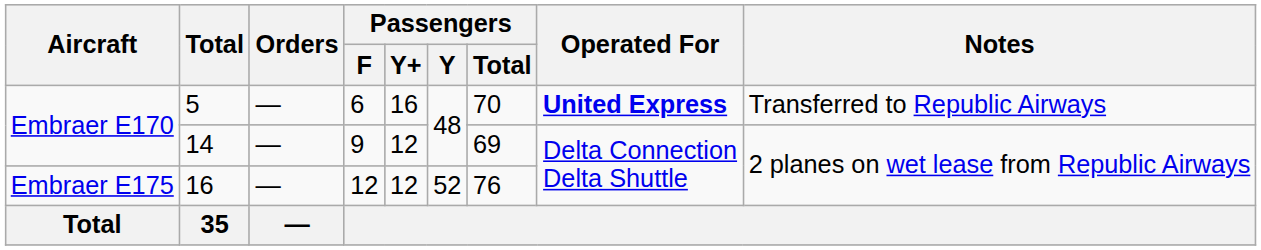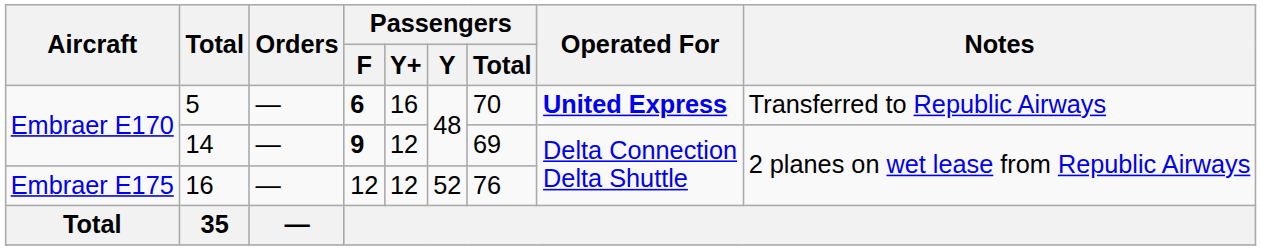(357, 104) normal -> (357, 104) bold
(357, 144) normal -> (357, 144) bold
